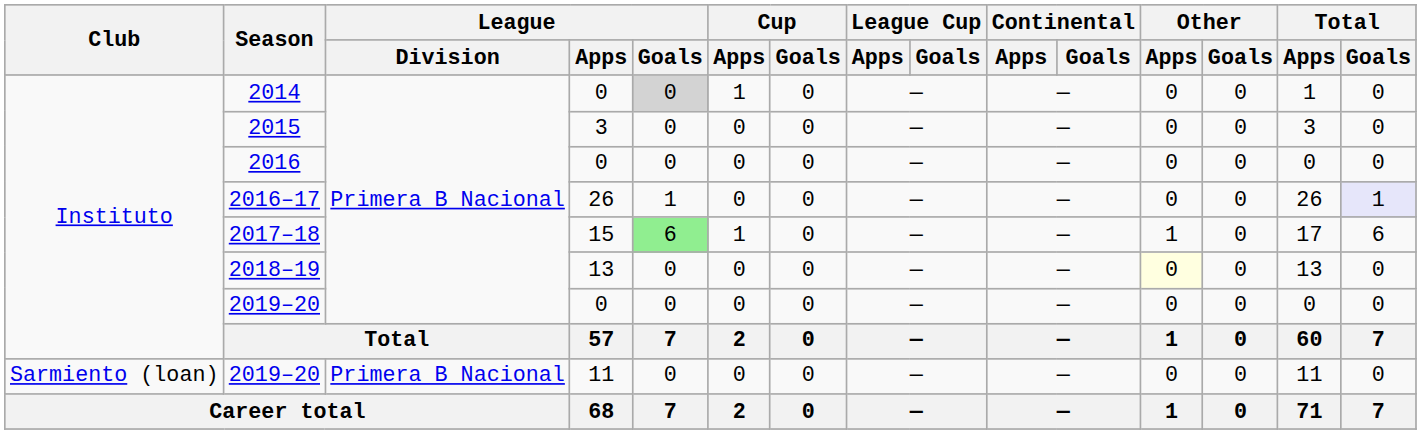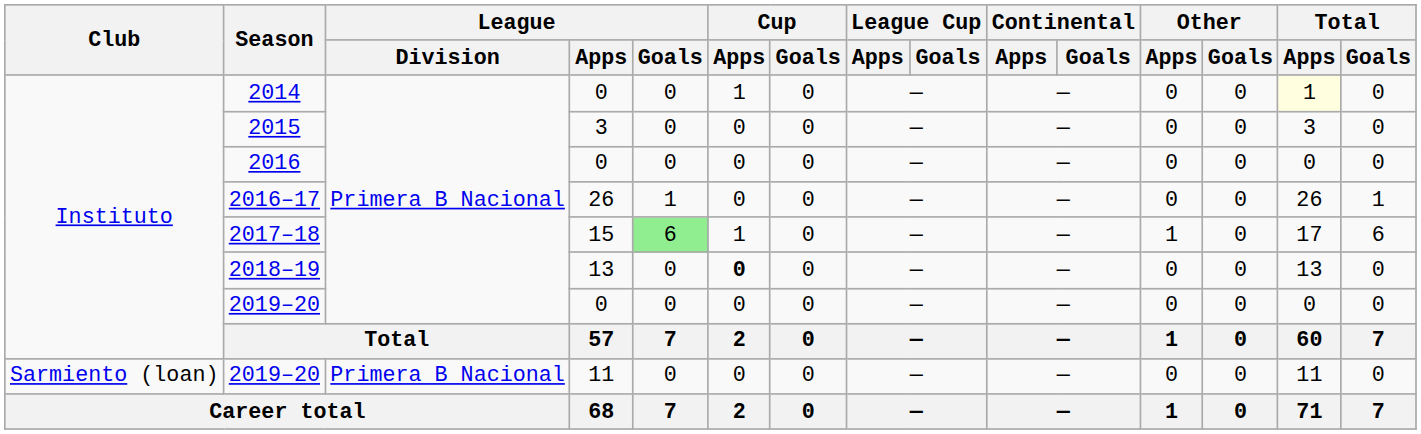(670, 93) lightgrey background -> (670, 93) no background
(1309, 93) no background -> (1309, 93) lightyellow background
(1378, 199) lavender background -> (1378, 199) no background
(739, 270) normal -> (739, 270) bold
(1171, 270) lightyellow background -> (1171, 270) no background
